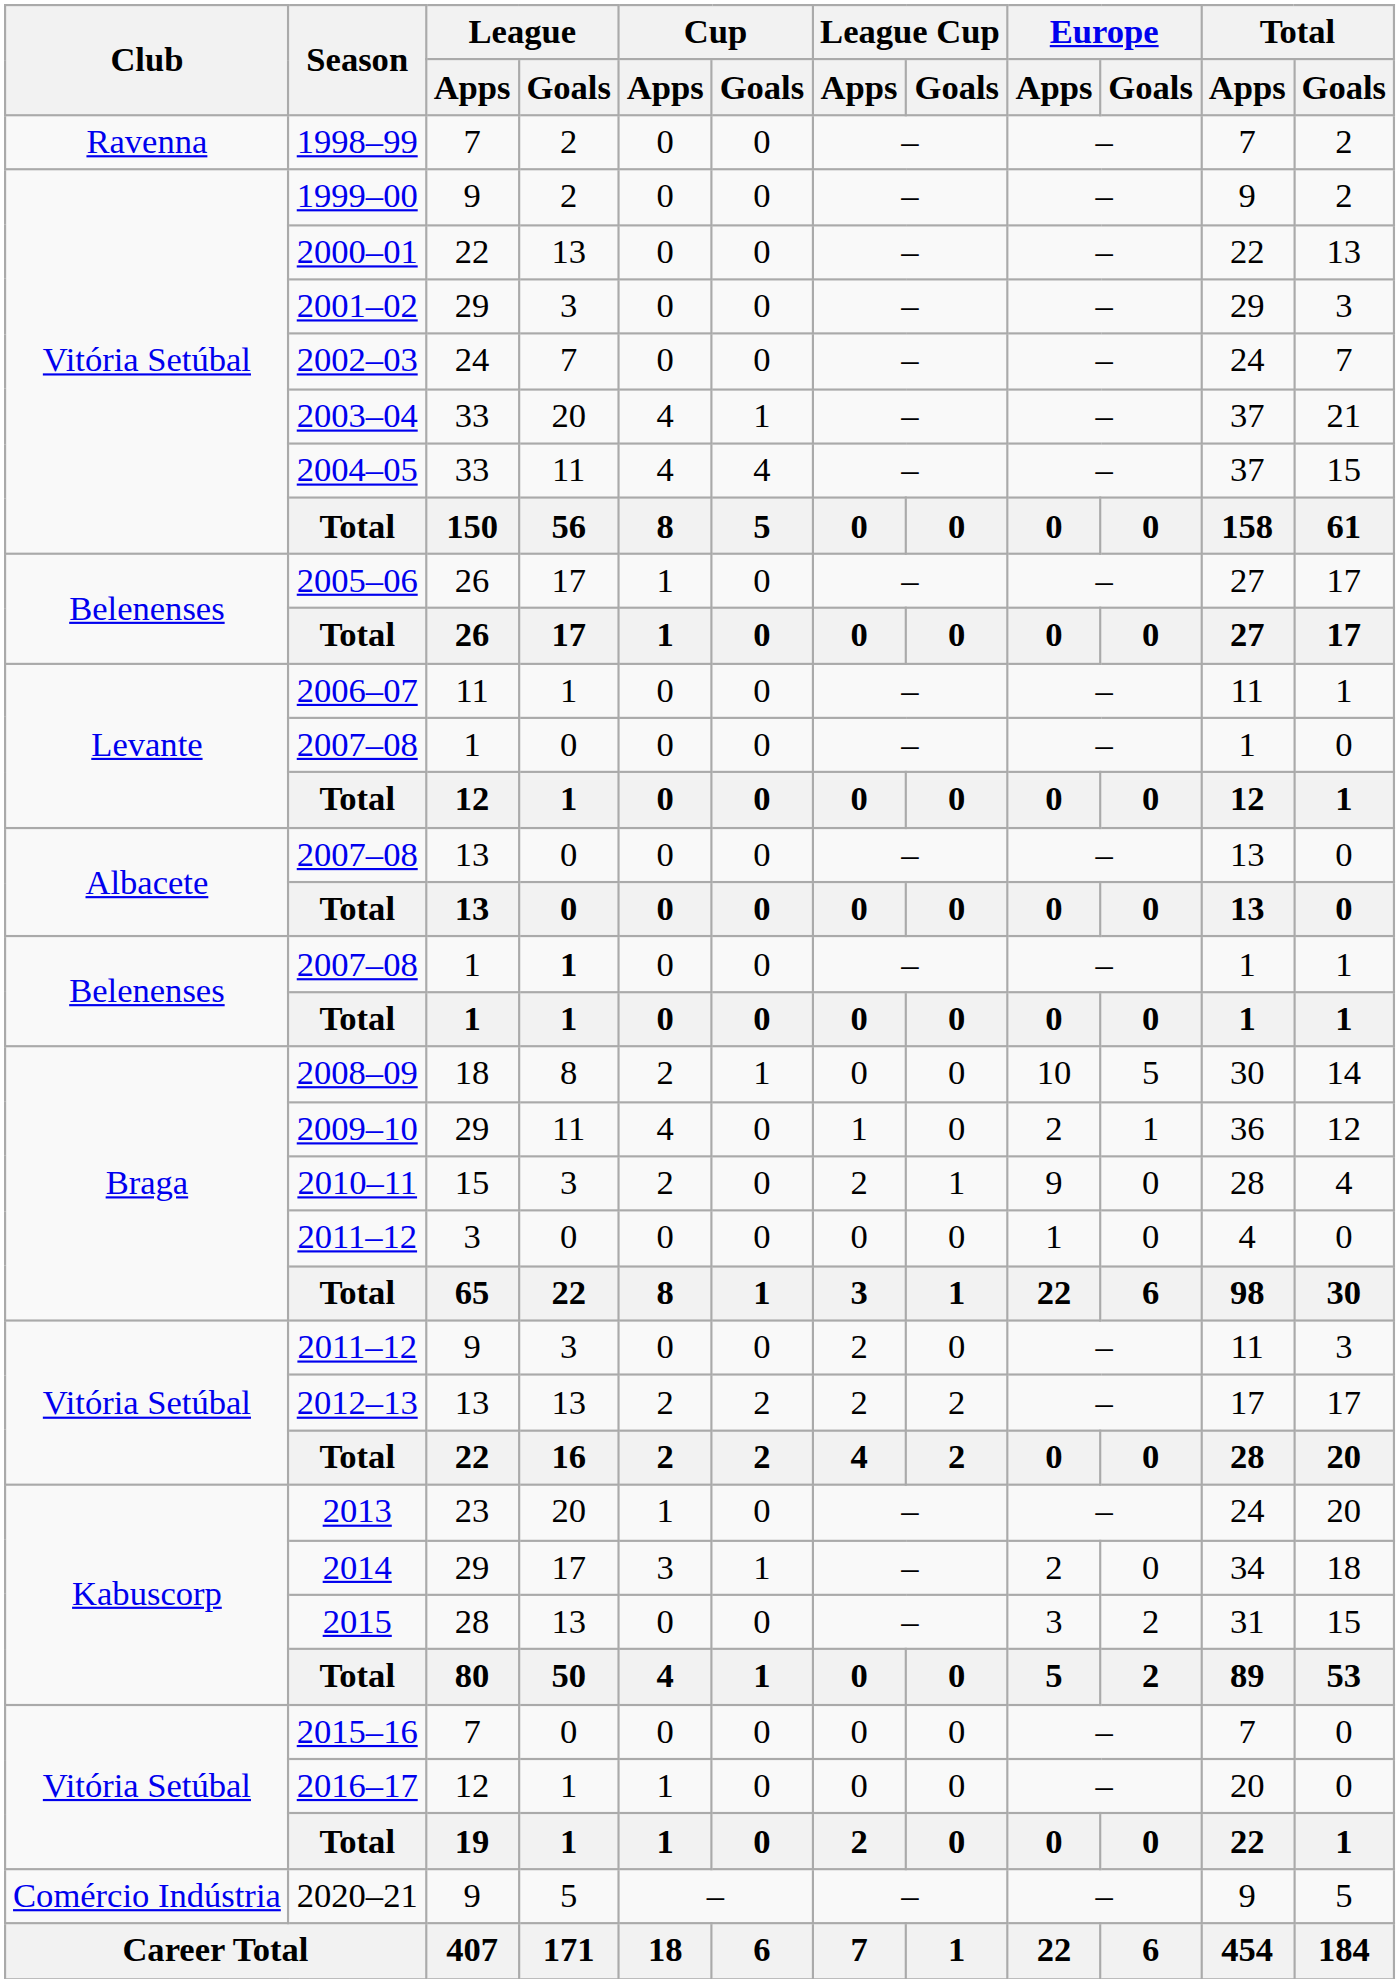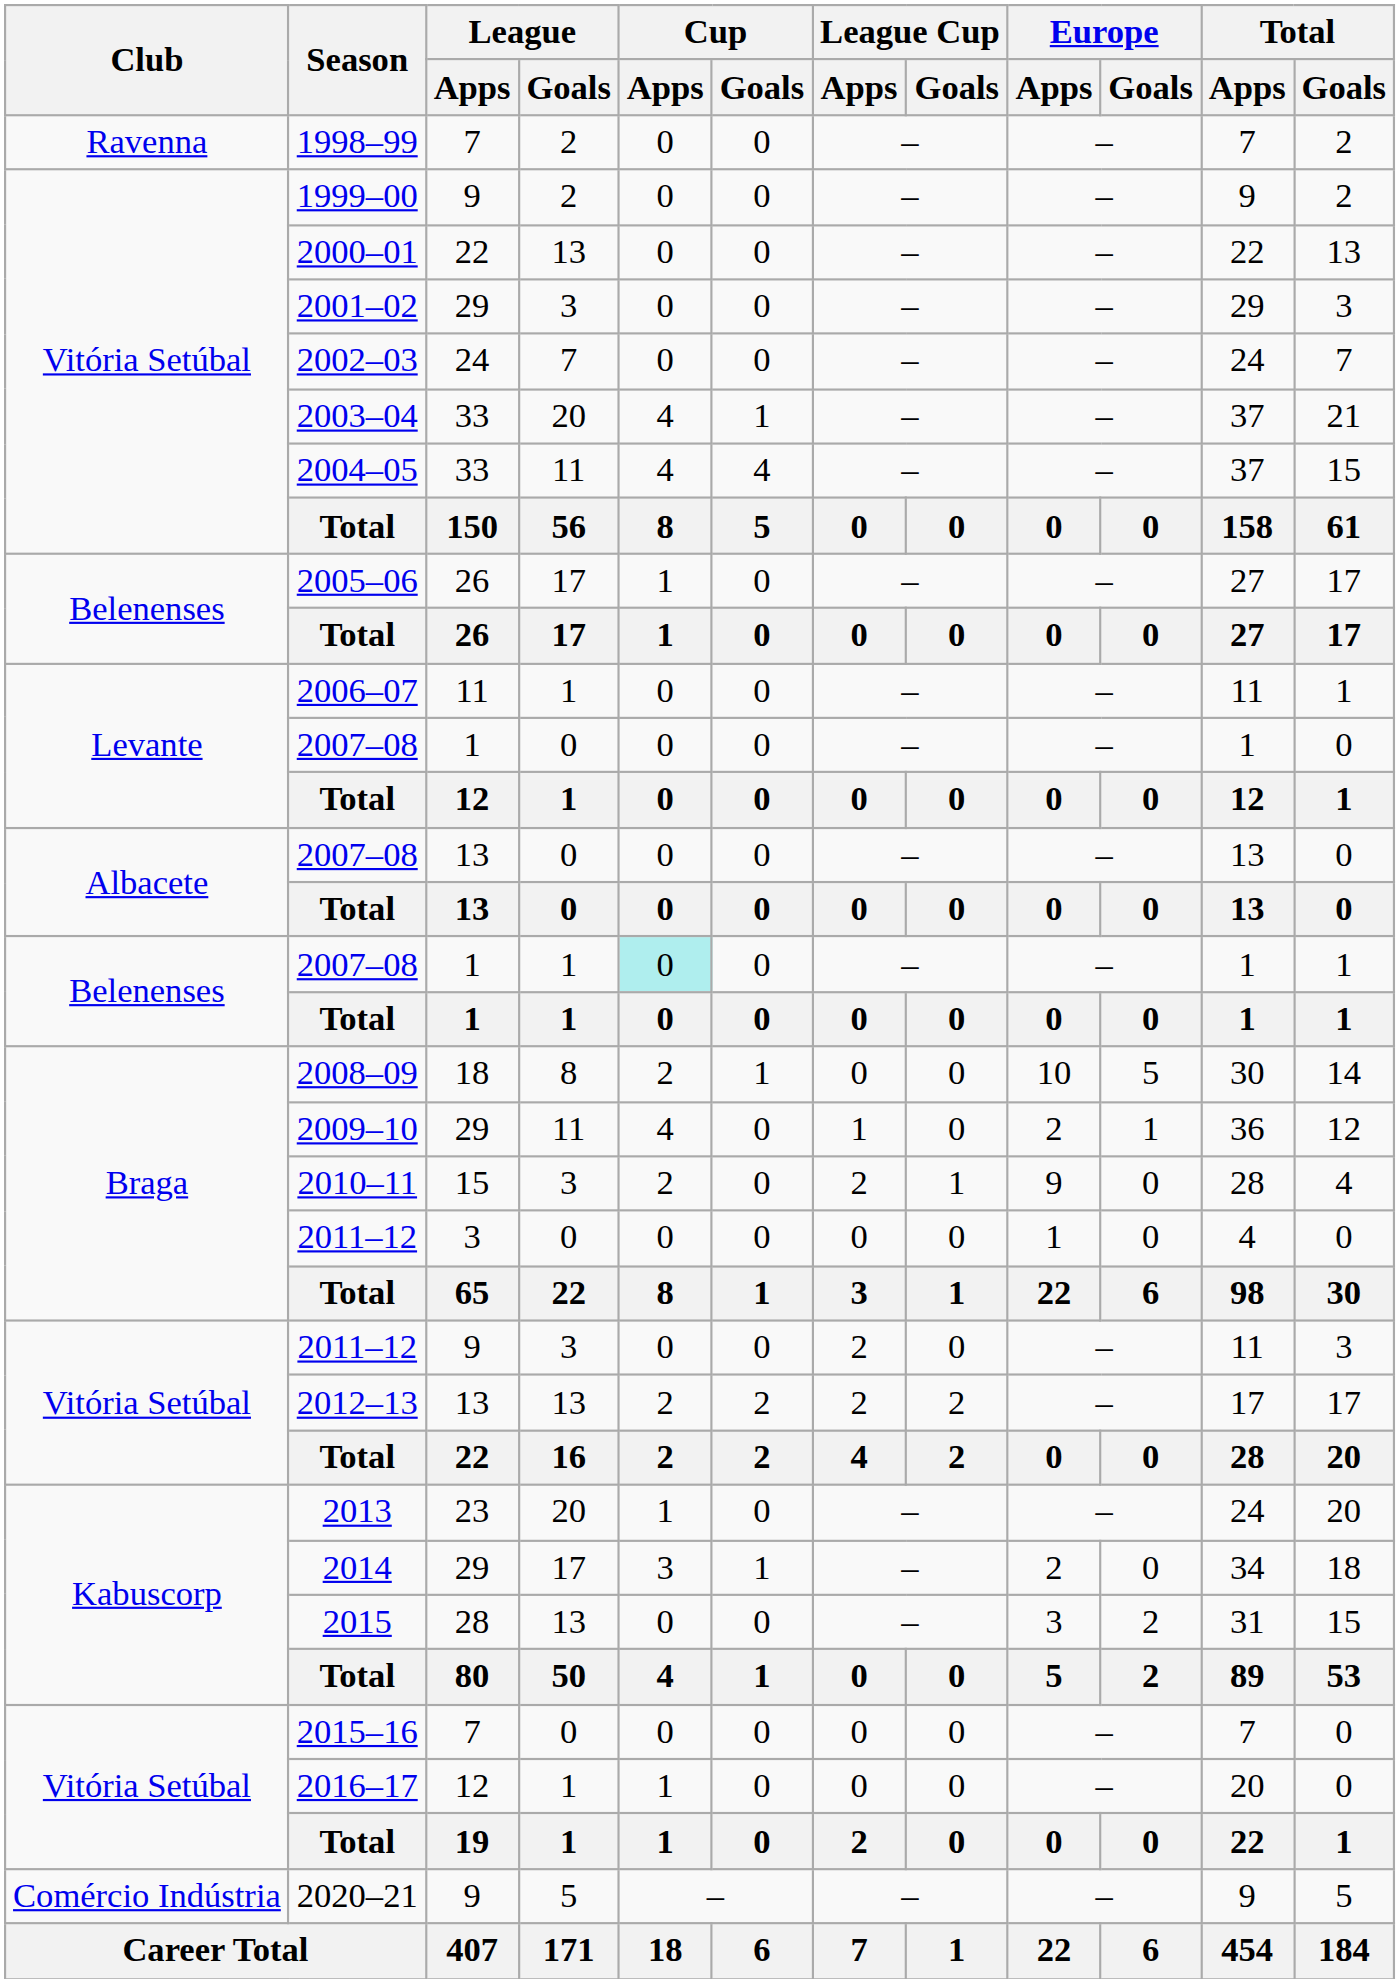(569, 963) bold -> (569, 963) normal
(665, 963) no background -> (665, 963) paleturquoise background
